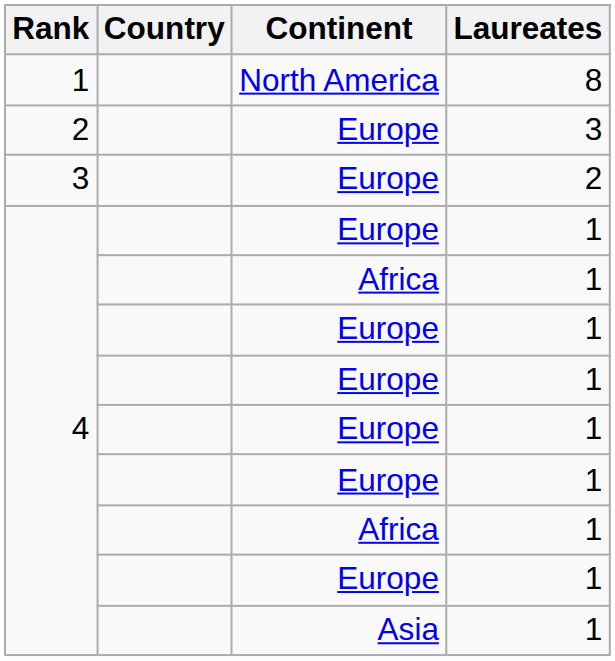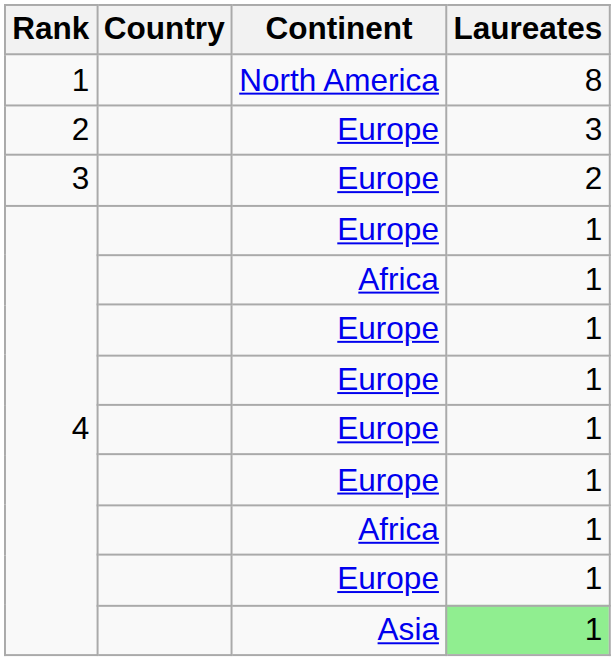(594, 629) no background -> (594, 629) lightgreen background
